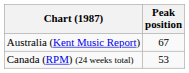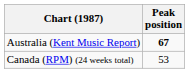(164, 42) normal -> (164, 42) bold
